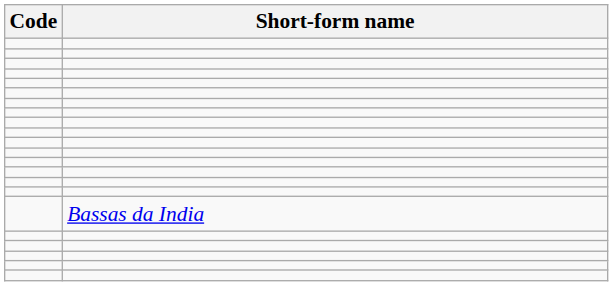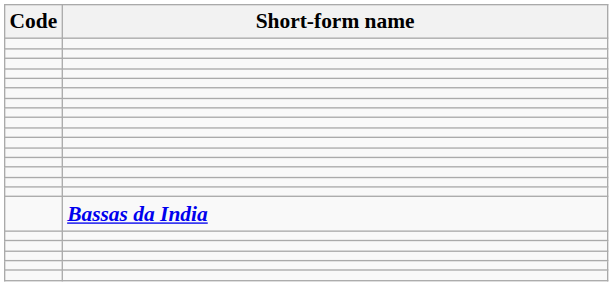(136, 213) normal -> (137, 213) bold
